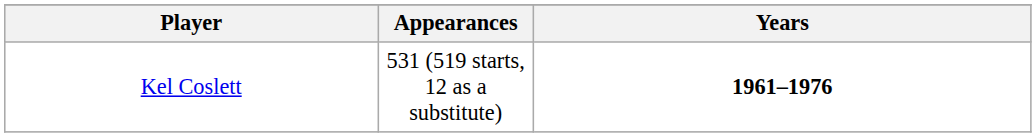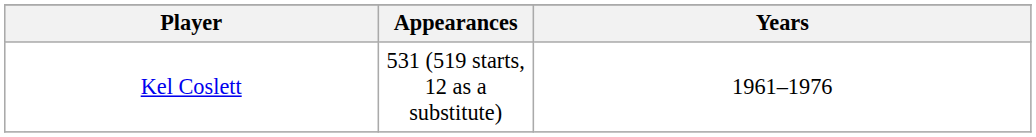(782, 86) bold -> (782, 86) normal
